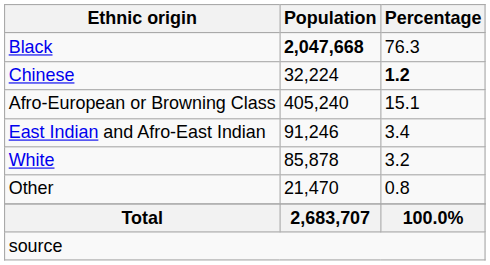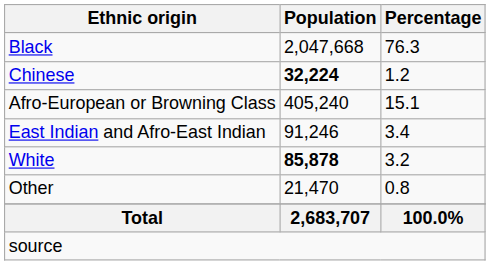(324, 47) bold -> (324, 47) normal
(311, 75) normal -> (311, 75) bold
(397, 75) bold -> (397, 75) normal
(311, 160) normal -> (311, 160) bold
